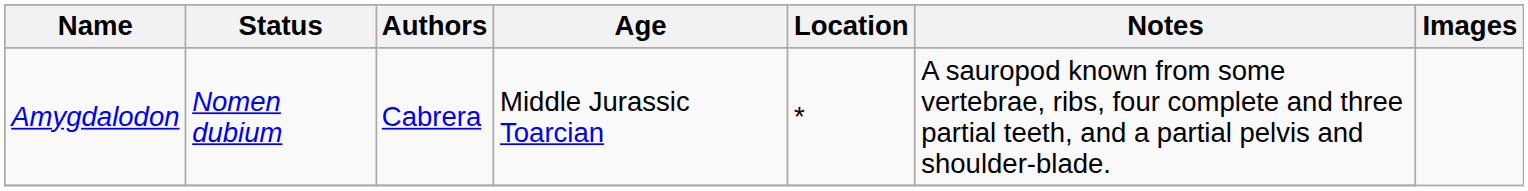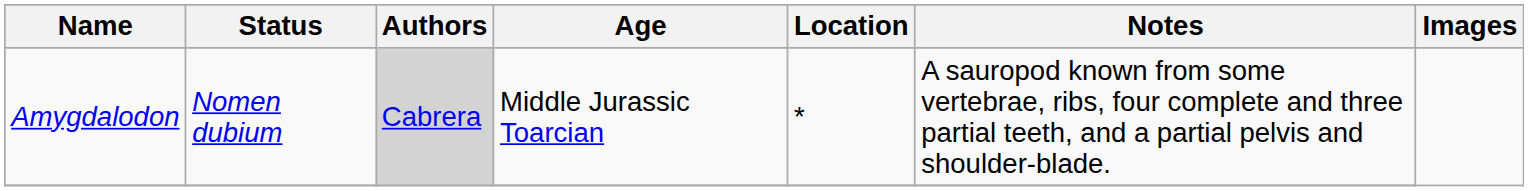(432, 116) no background -> (432, 116) lightgrey background
